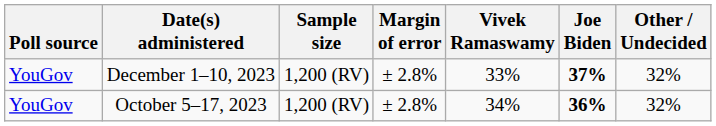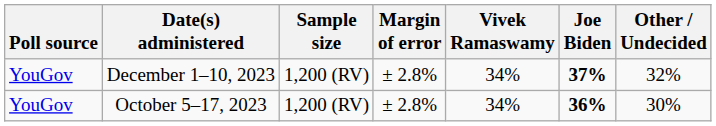(503, 74) 33% -> (503, 74) 34%
(663, 105) 32% -> (663, 105) 30%
